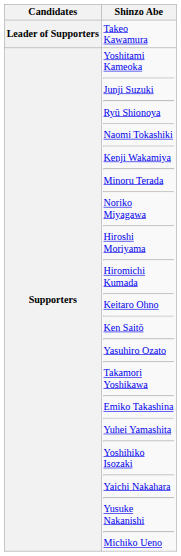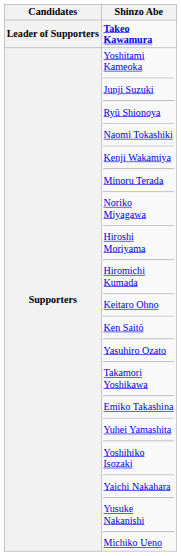(126, 34) normal -> (128, 34) bold
